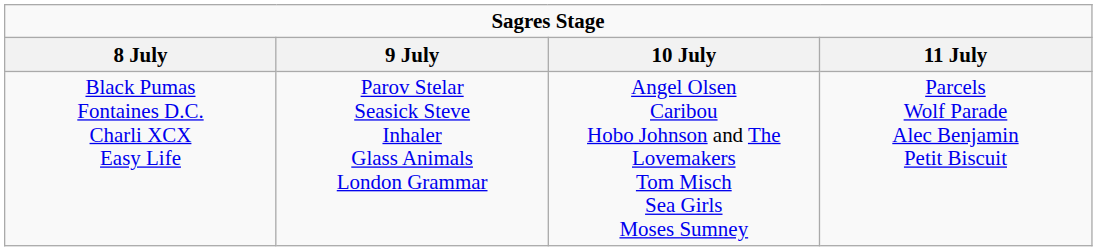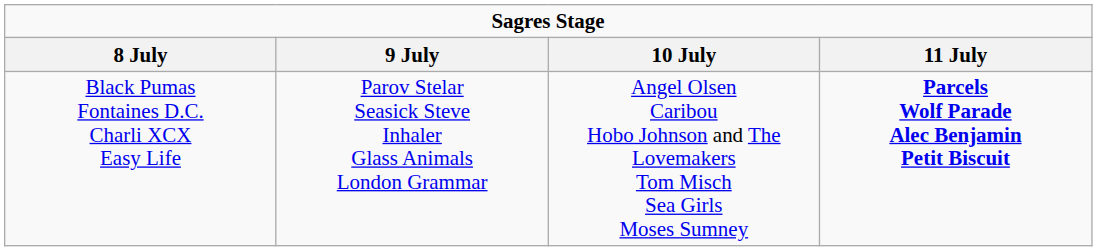(955, 122) normal -> (955, 122) bold
